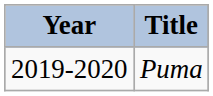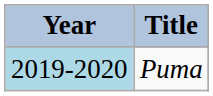(69, 68) no background -> (69, 68) lightblue background
